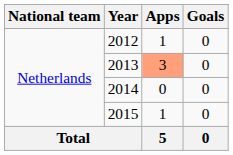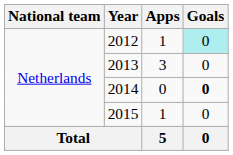(205, 41) no background -> (205, 41) paleturquoise background
(163, 65) lightsalmon background -> (163, 65) no background
(205, 89) normal -> (205, 89) bold
